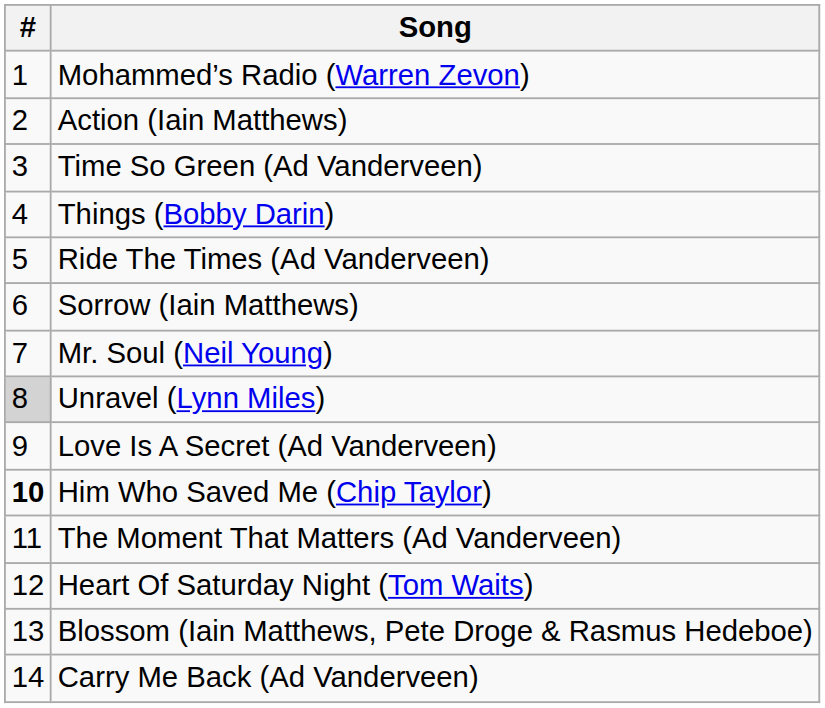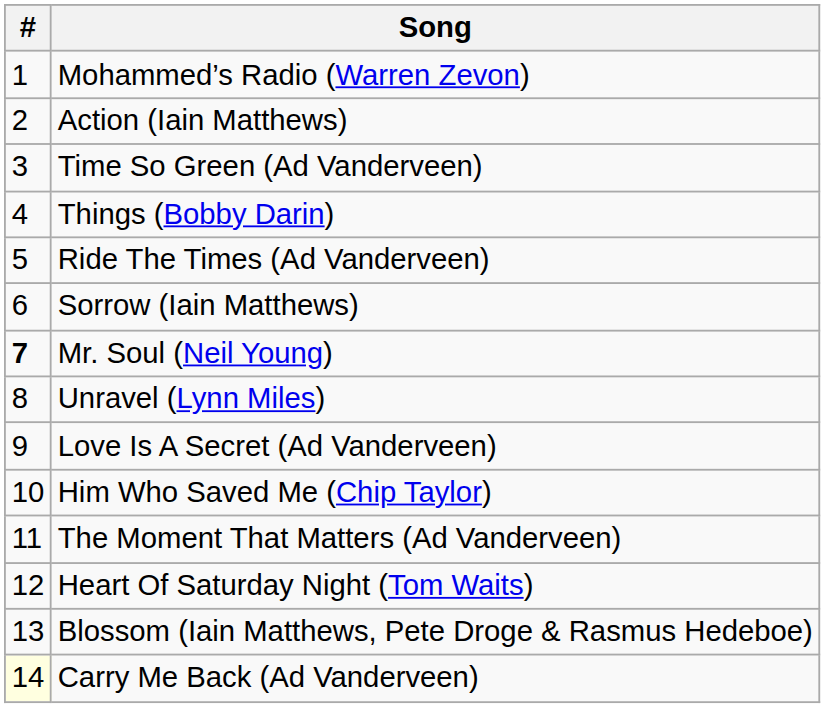(20, 352) normal -> (20, 352) bold
(20, 399) lightgrey background -> (20, 399) no background
(28, 492) bold -> (28, 492) normal
(28, 677) no background -> (28, 677) lightyellow background
